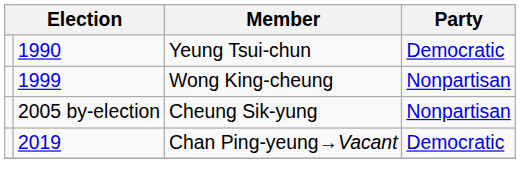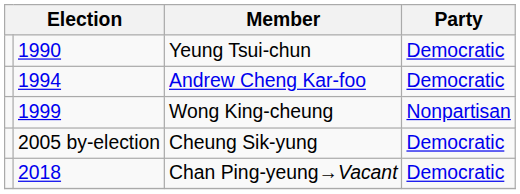+ row: (267, 81)
(459, 111) Nonpartisan -> (455, 142) Democratic
(40, 142) 2019 -> (40, 173) 2018
